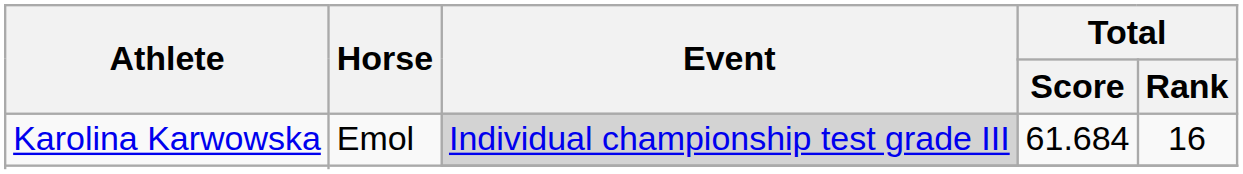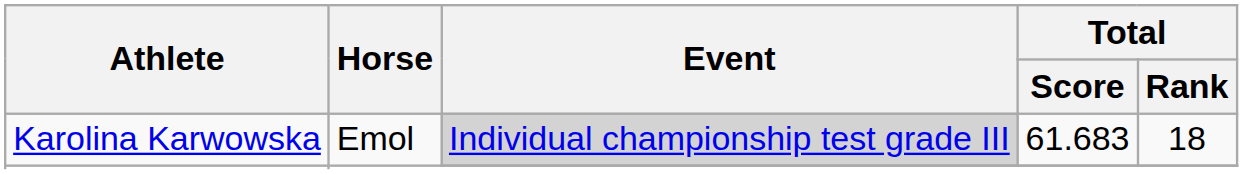(1078, 140) 61.684 -> (1078, 140) 61.683
(1187, 140) 16 -> (1187, 140) 18
